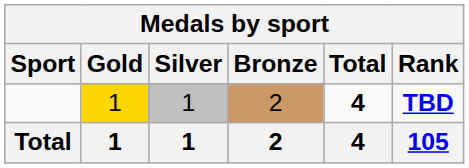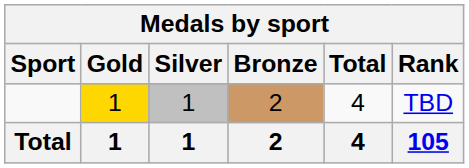(358, 102) bold -> (358, 102) normal
(428, 102) bold -> (428, 102) normal
